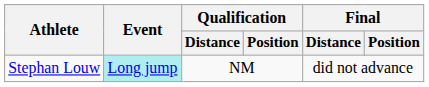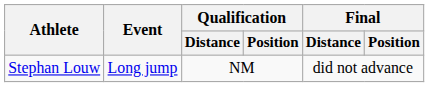(143, 68) paleturquoise background -> (143, 68) no background
